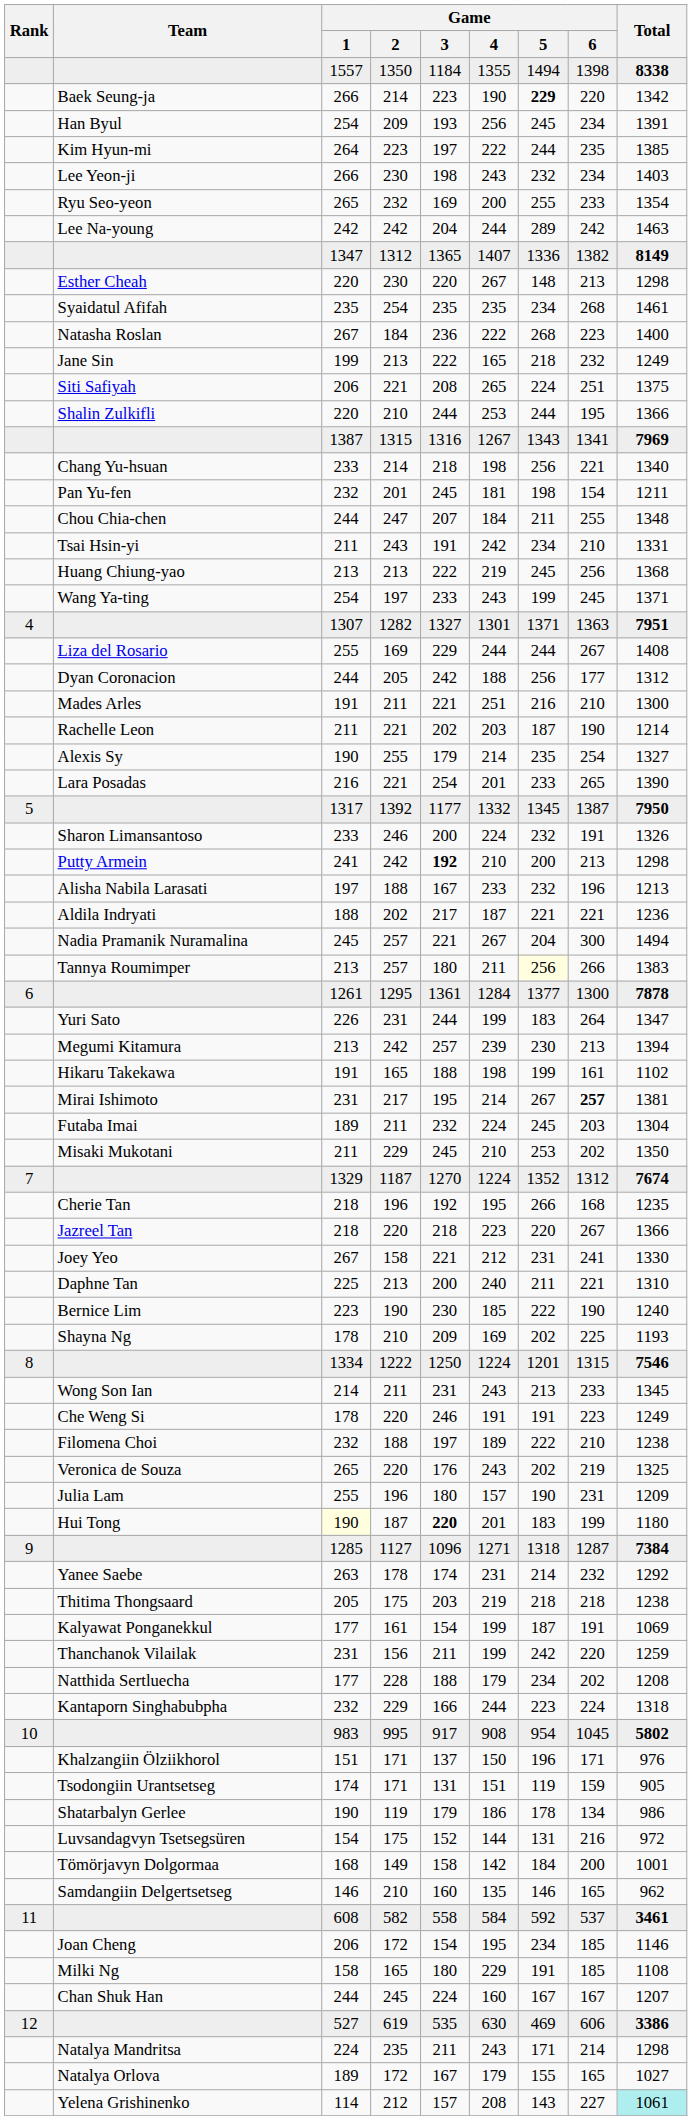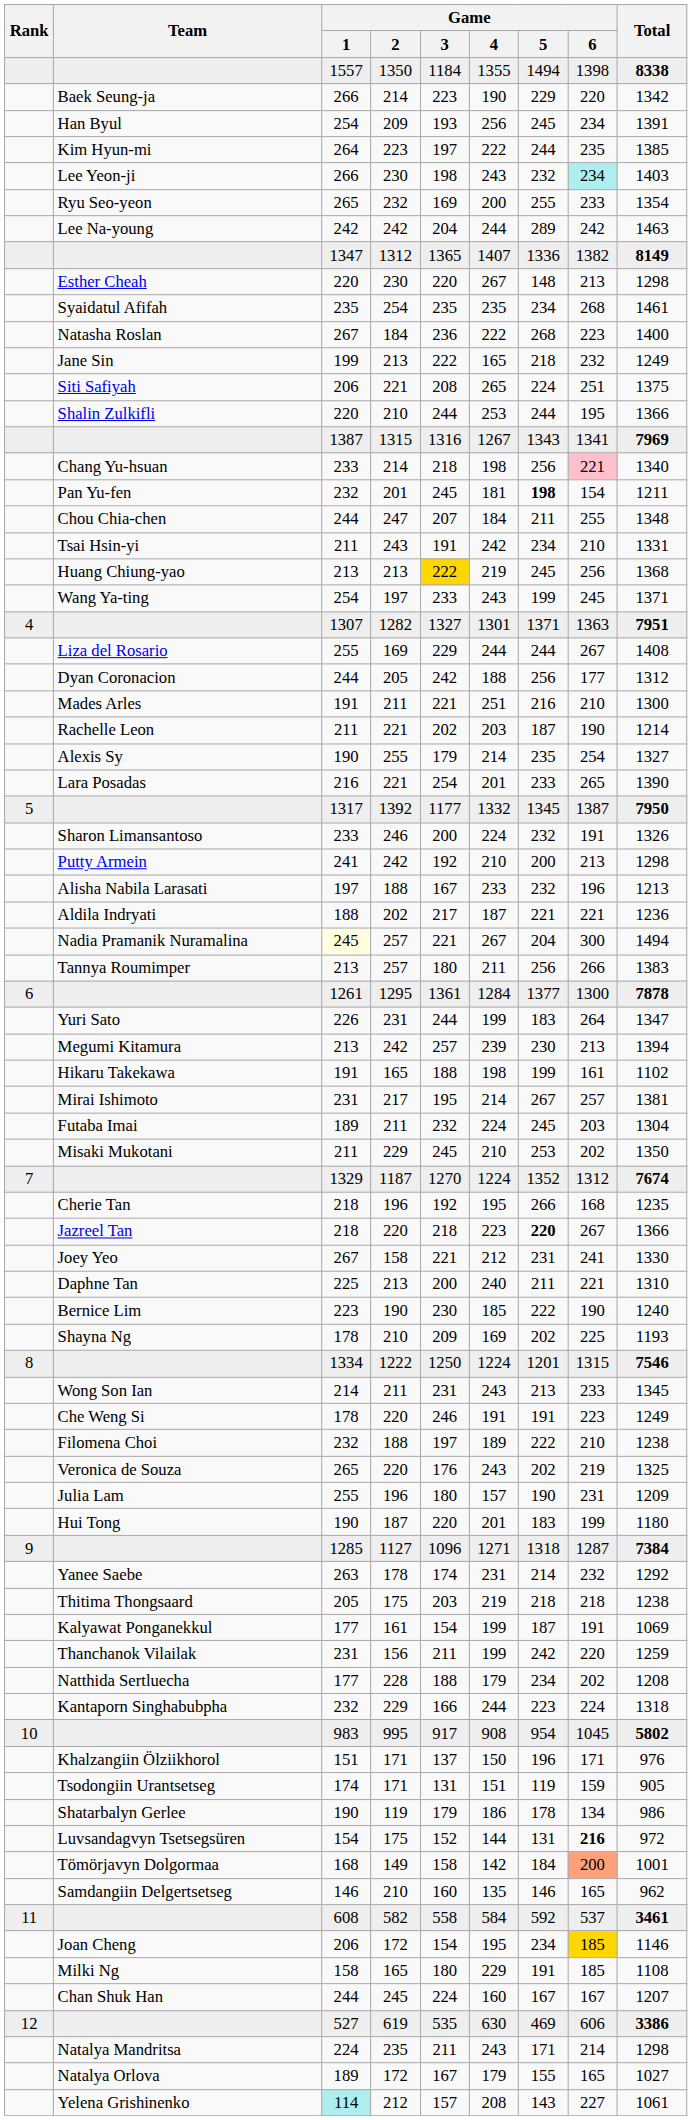(543, 96) bold -> (543, 96) normal
(592, 176) no background -> (592, 176) paleturquoise background
(592, 466) no background -> (592, 466) pink background
(543, 492) normal -> (543, 492) bold
(445, 571) no background -> (445, 571) gold background
(445, 862) bold -> (445, 862) normal
(346, 941) no background -> (346, 941) lightyellow background
(543, 967) lightyellow background -> (543, 967) no background
(592, 1099) bold -> (592, 1099) normal
(543, 1231) normal -> (543, 1231) bold
(346, 1521) lightyellow background -> (346, 1521) no background
(445, 1521) bold -> (445, 1521) normal
(592, 1838) normal -> (592, 1838) bold
(592, 1864) no background -> (592, 1864) lightsalmon background
(592, 1944) no background -> (592, 1944) gold background
(346, 2102) no background -> (346, 2102) paleturquoise background
(652, 2102) paleturquoise background -> (652, 2102) no background
